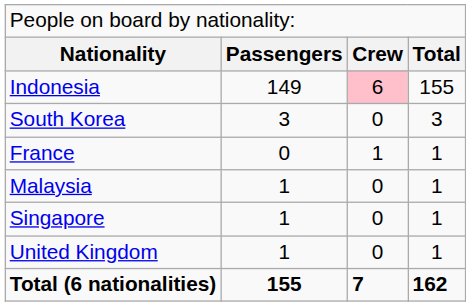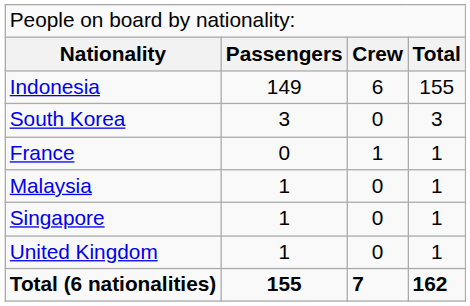(378, 86) pink background -> (378, 86) no background
